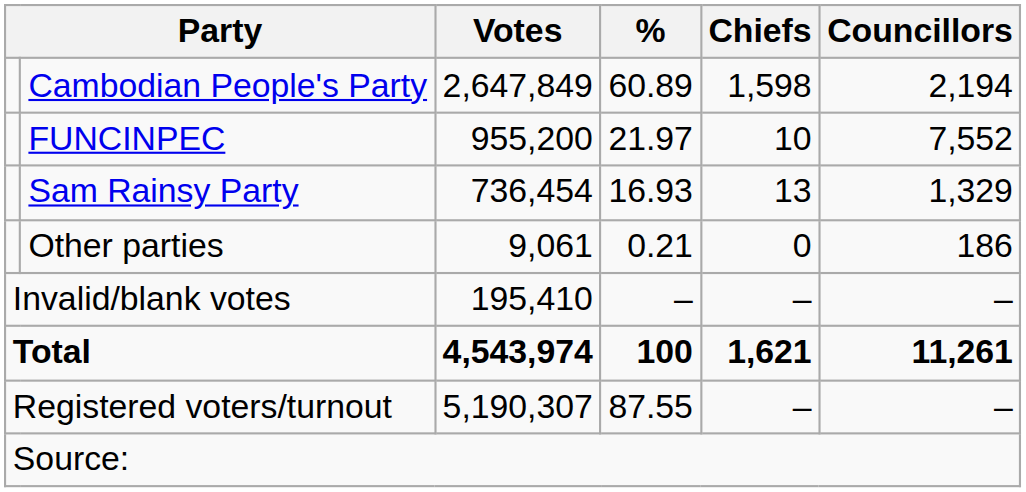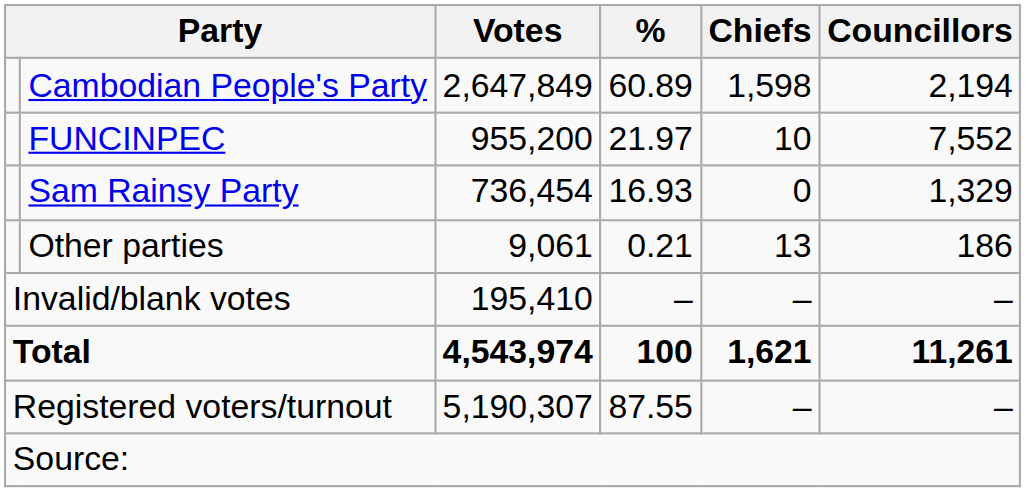(793, 191) 13 -> (802, 191) 0
(802, 245) 0 -> (793, 245) 13
